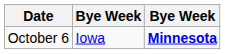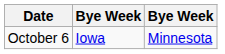(182, 38) bold -> (180, 38) normal
